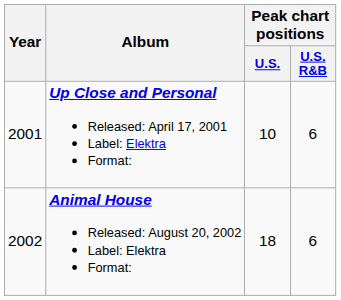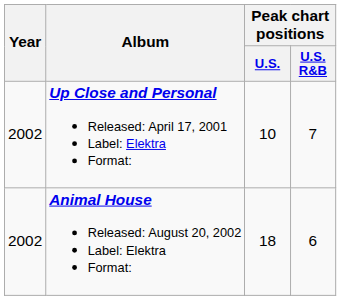(25, 134) 2001 -> (25, 134) 2002
(313, 134) 6 -> (313, 134) 7
